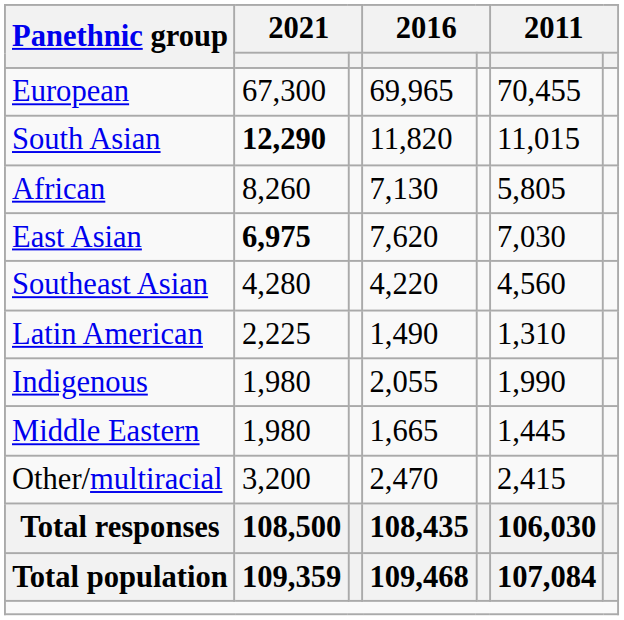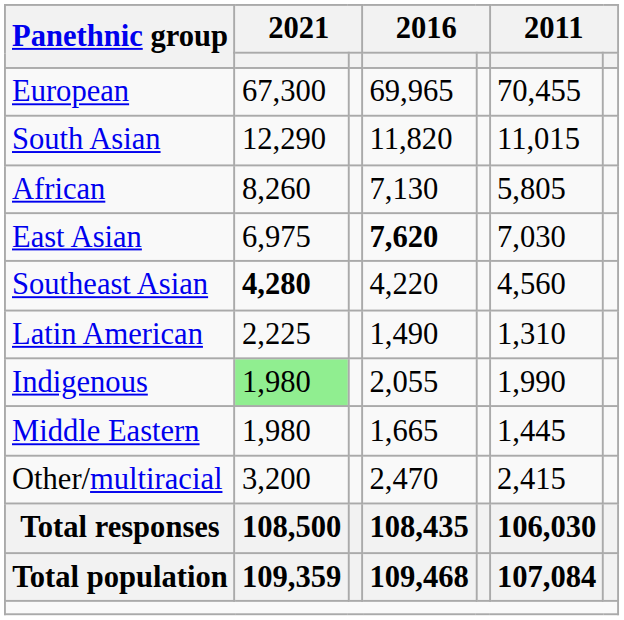(284, 139) bold -> (284, 139) normal
(276, 236) bold -> (276, 236) normal
(404, 236) normal -> (404, 236) bold
(276, 285) normal -> (276, 285) bold
(276, 382) no background -> (276, 382) lightgreen background
